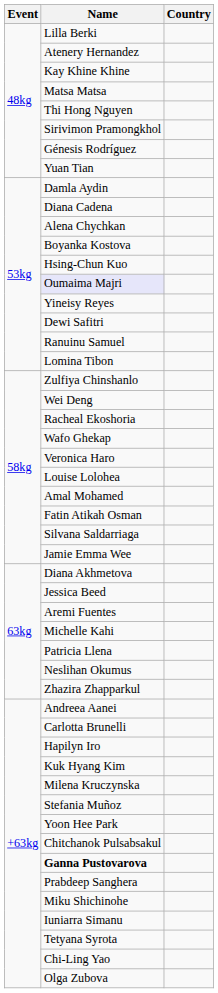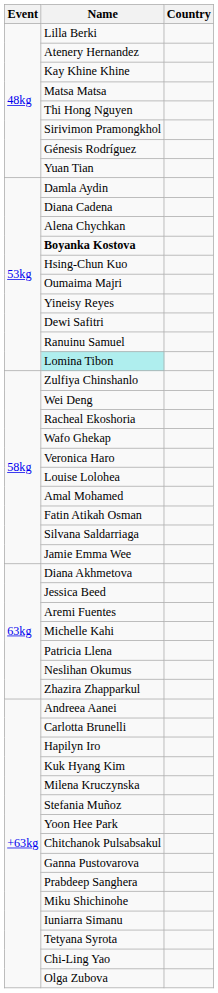(87, 245) normal -> (90, 245) bold
(83, 284) lavender background -> (83, 284) no background
(79, 361) no background -> (79, 361) paleturquoise background
(95, 862) bold -> (91, 862) normal
